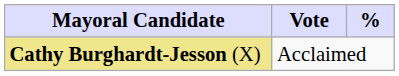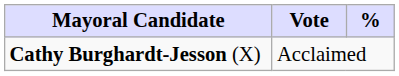(135, 53) khaki background -> (135, 53) no background
